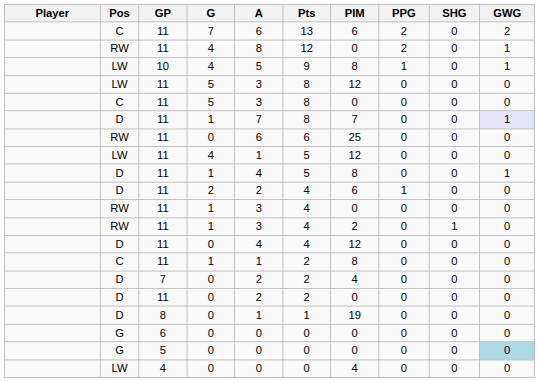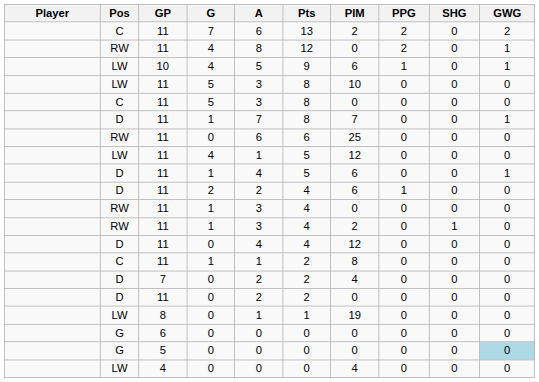(355, 31) 6 -> (355, 31) 2
(355, 66) 8 -> (355, 66) 6
(355, 84) 12 -> (355, 84) 10
(507, 119) lavender background -> (507, 119) no background
(355, 173) 8 -> (355, 173) 6
(120, 315) D -> (120, 315) LW
